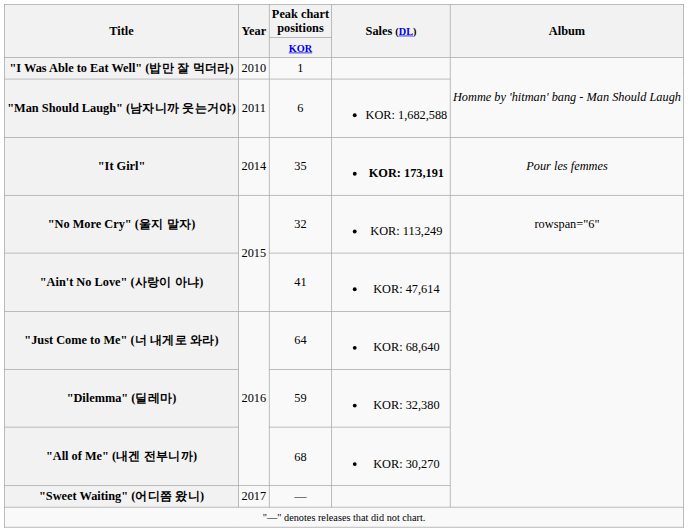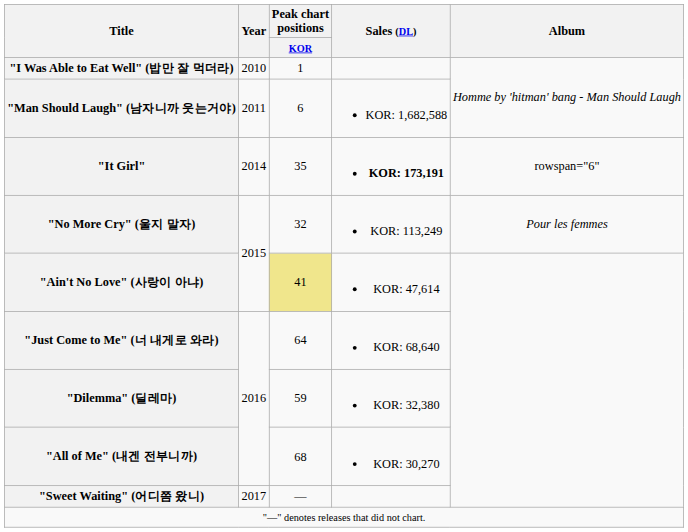(567, 166) Pour les femmes -> (567, 166) rowspan="6"
(567, 224) rowspan="6" -> (567, 224) Pour les femmes
(300, 282) no background -> (300, 282) khaki background
